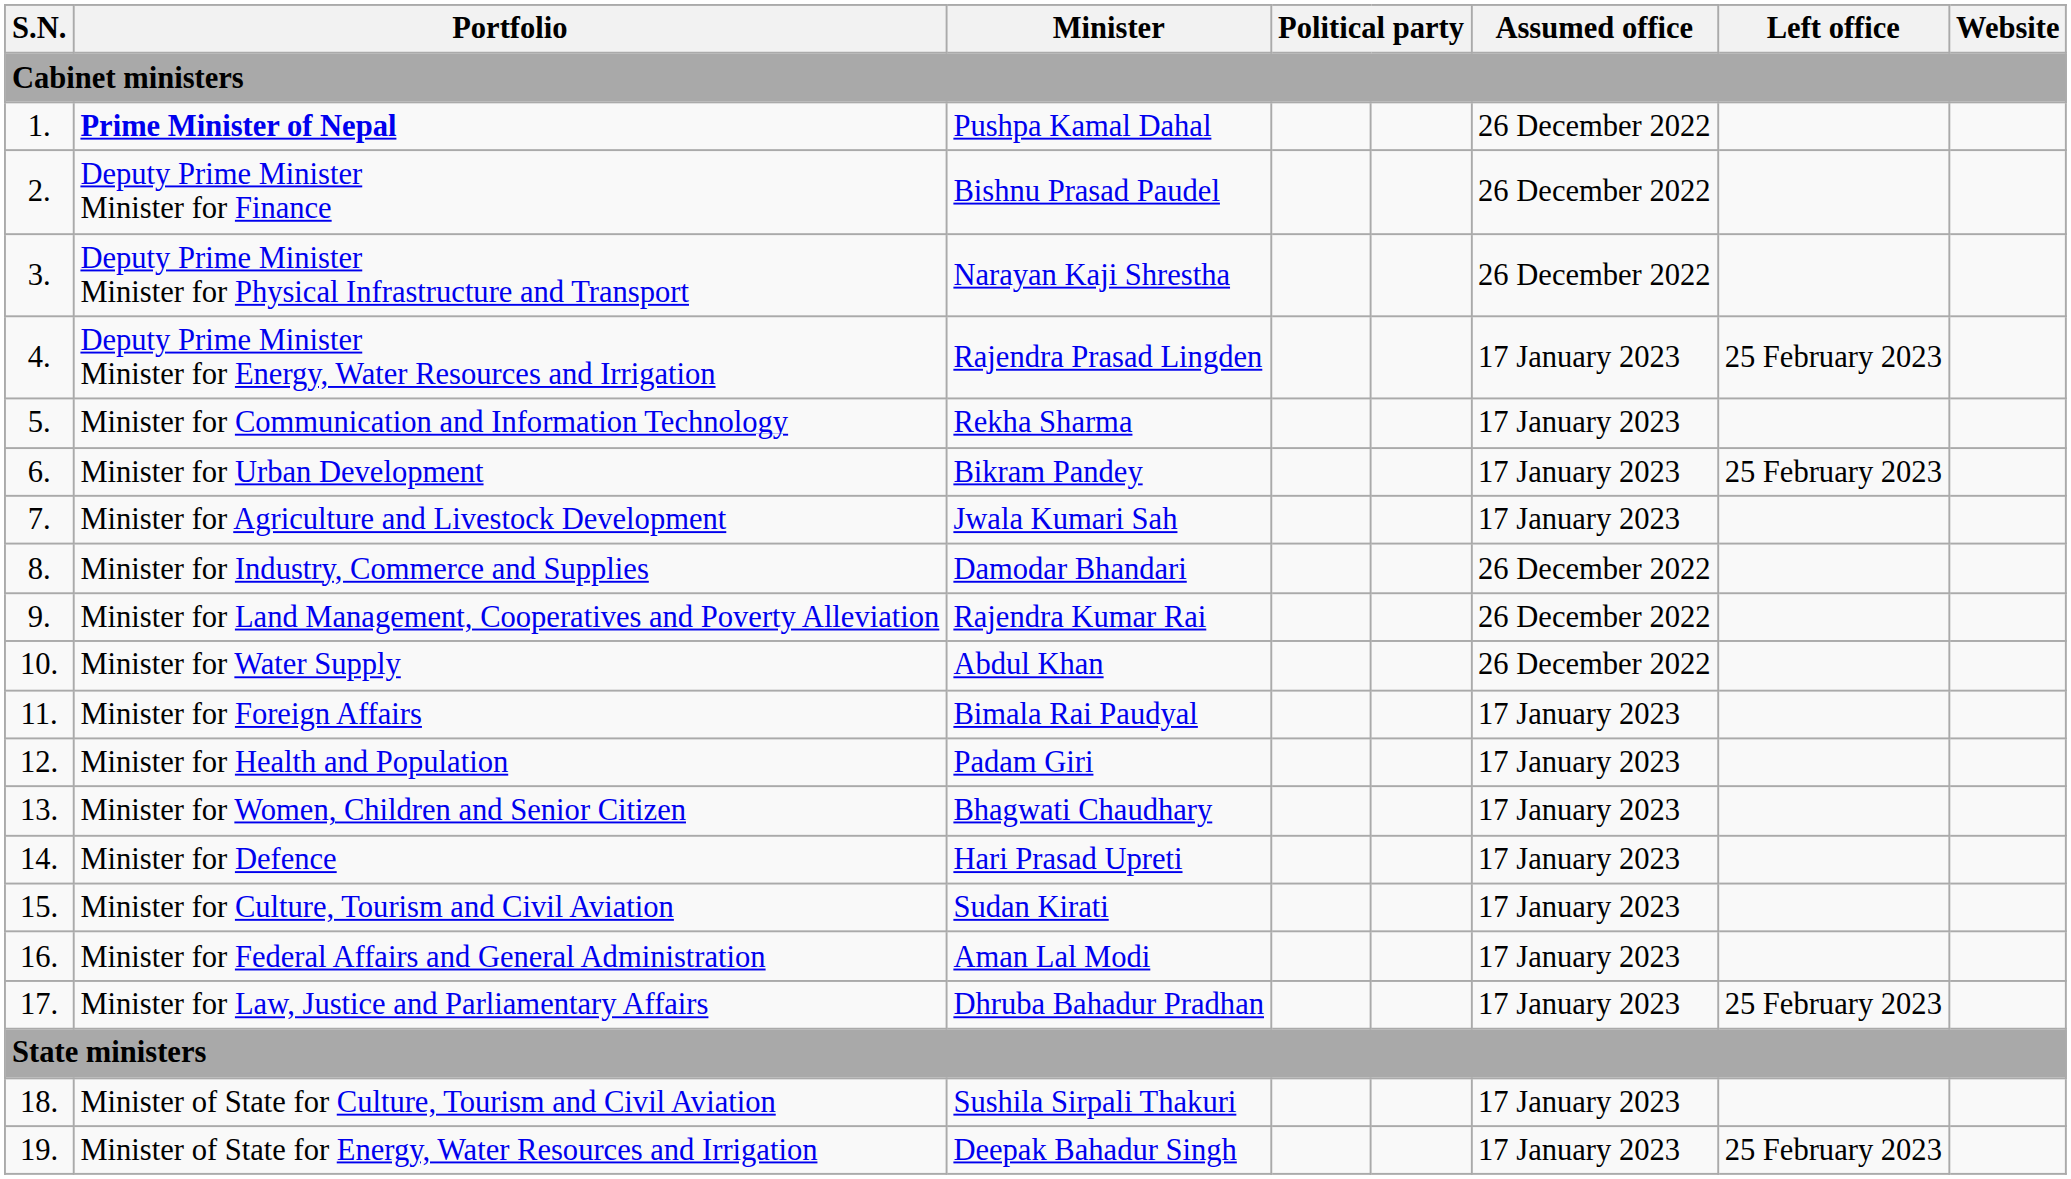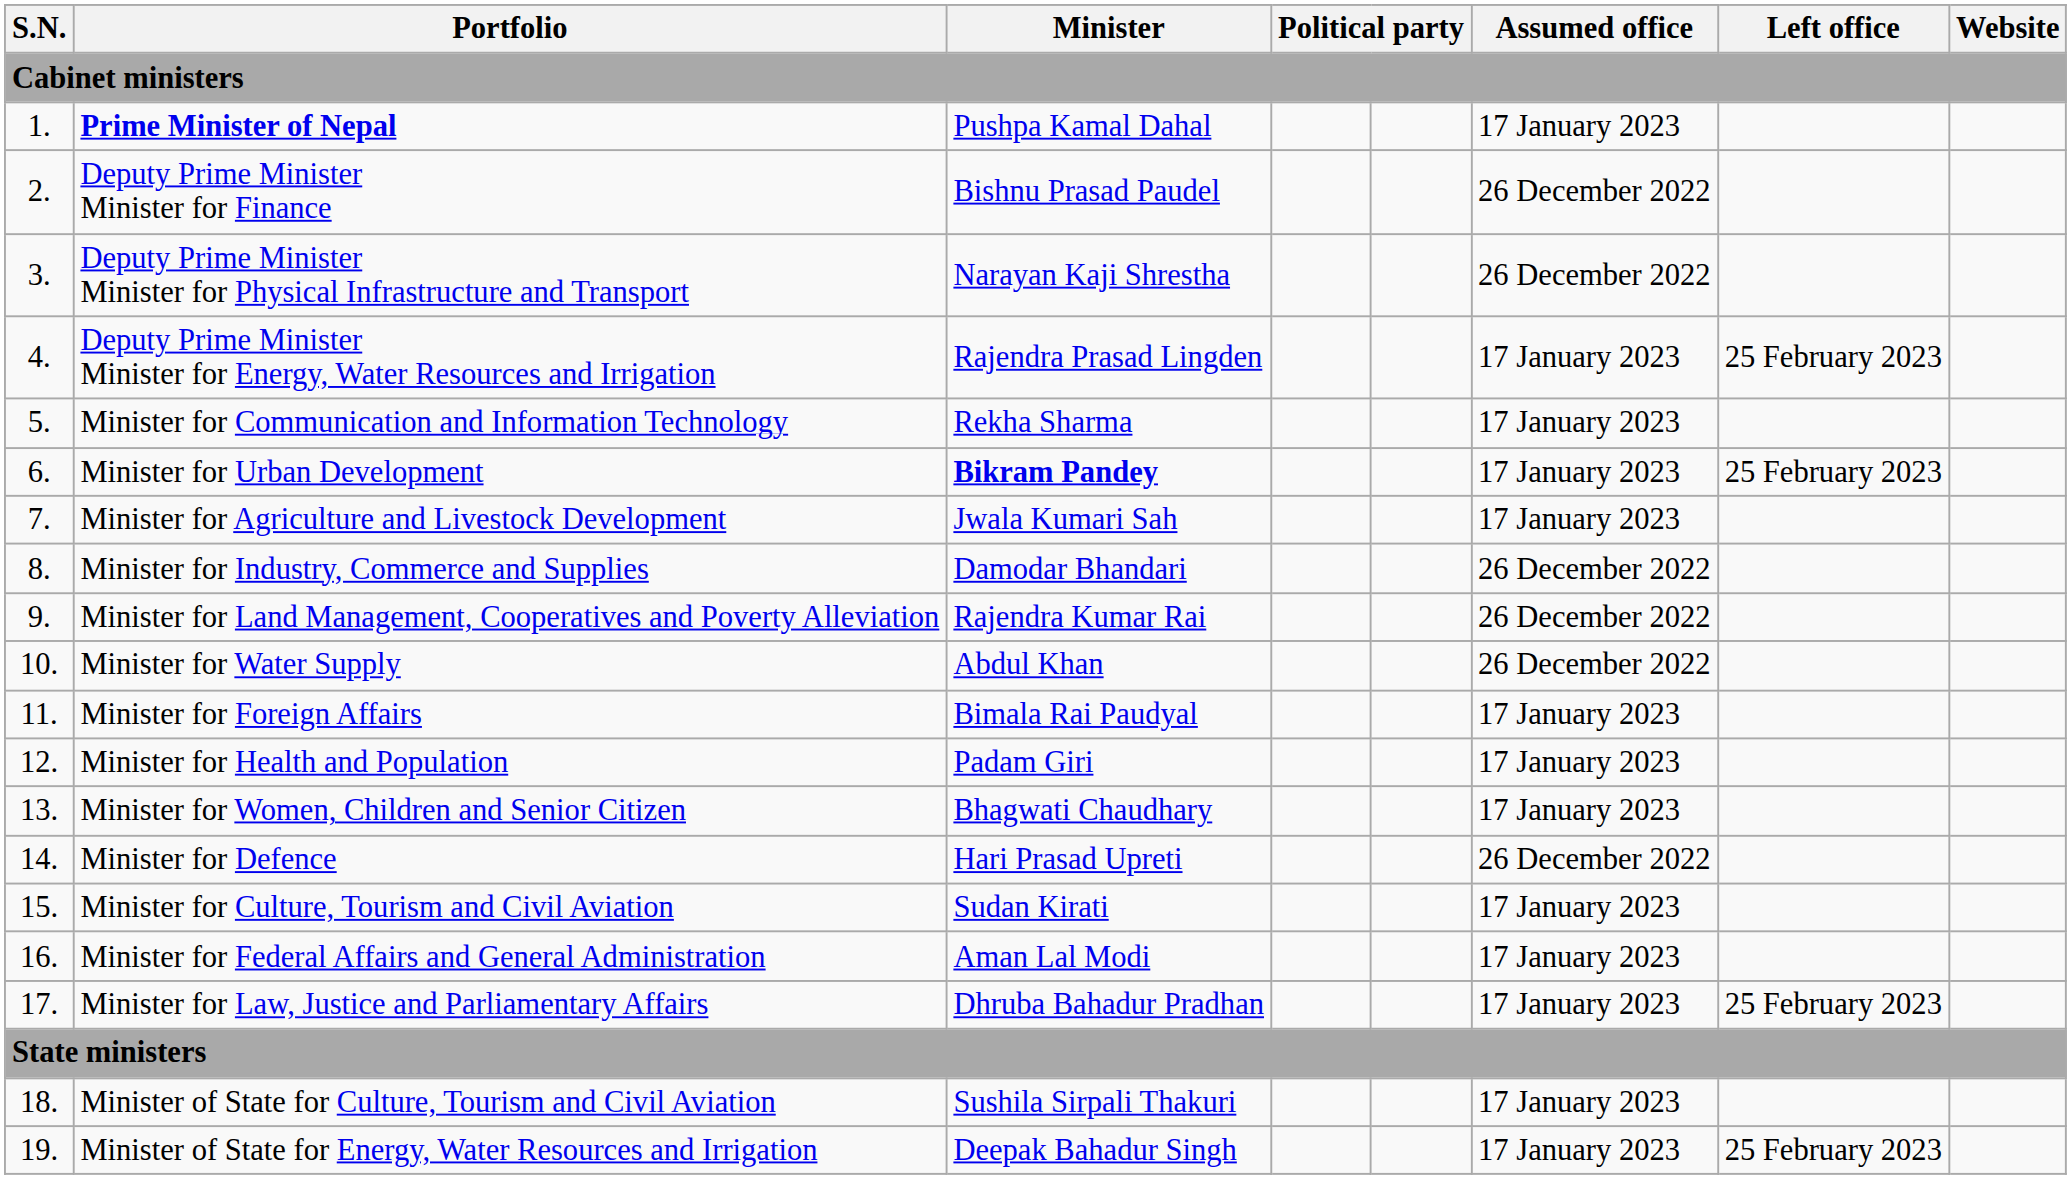(1594, 125) 26 December 2022 -> (1579, 125) 17 January 2023
(1048, 471) normal -> (1056, 471) bold
(1579, 858) 17 January 2023 -> (1594, 858) 26 December 2022
